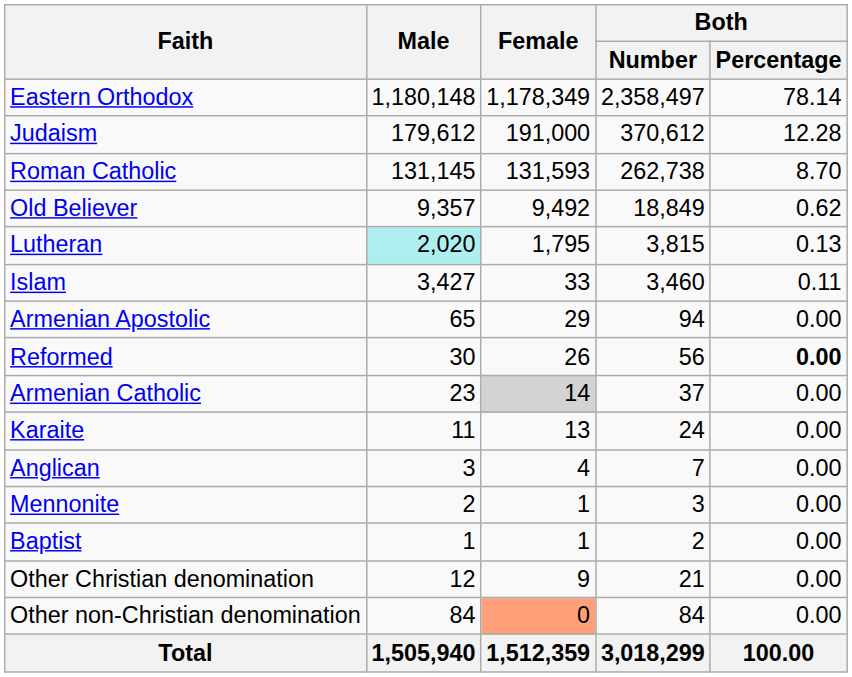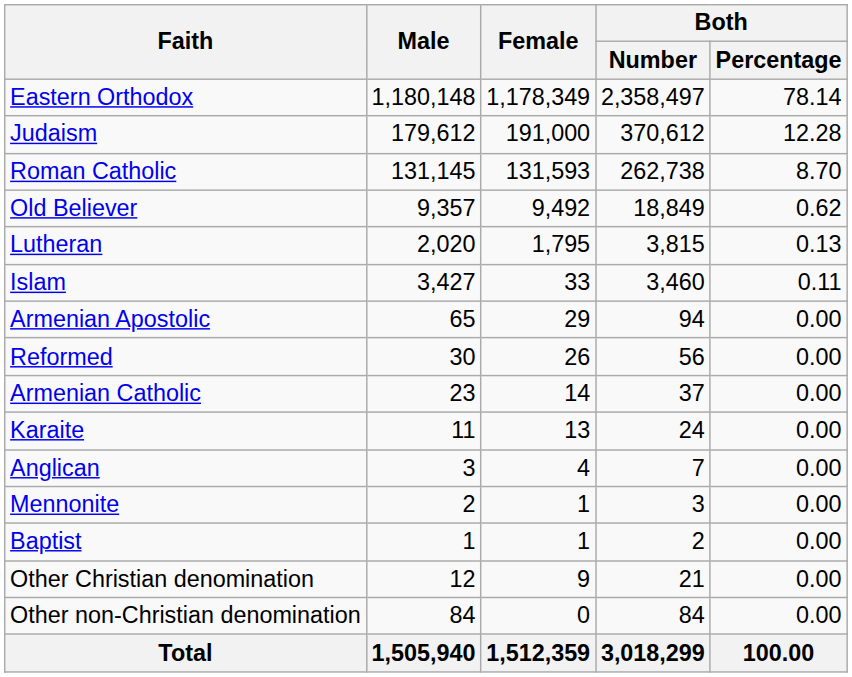(446, 245) paleturquoise background -> (446, 245) no background
(819, 356) bold -> (819, 356) normal
(577, 393) lightgrey background -> (577, 393) no background
(584, 615) lightsalmon background -> (584, 615) no background
